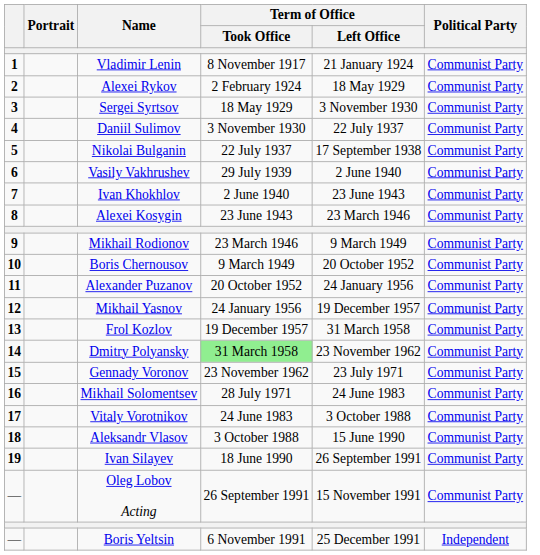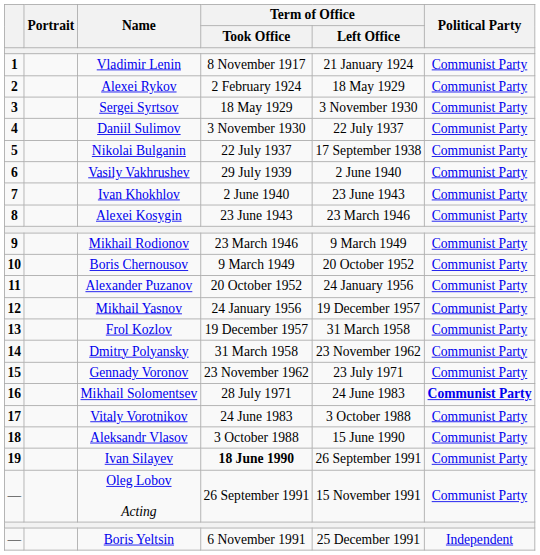(256, 351) lightgreen background -> (256, 351) no background
(475, 394) normal -> (480, 394) bold
(256, 459) normal -> (256, 459) bold
